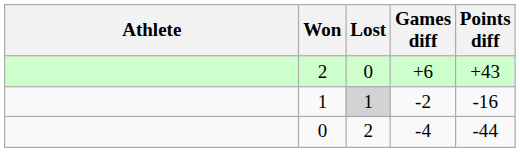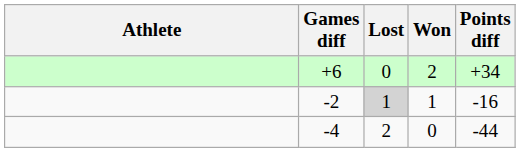columns swapped: (322, 30) <-> (423, 30)
(485, 71) +43 -> (485, 71) +34
